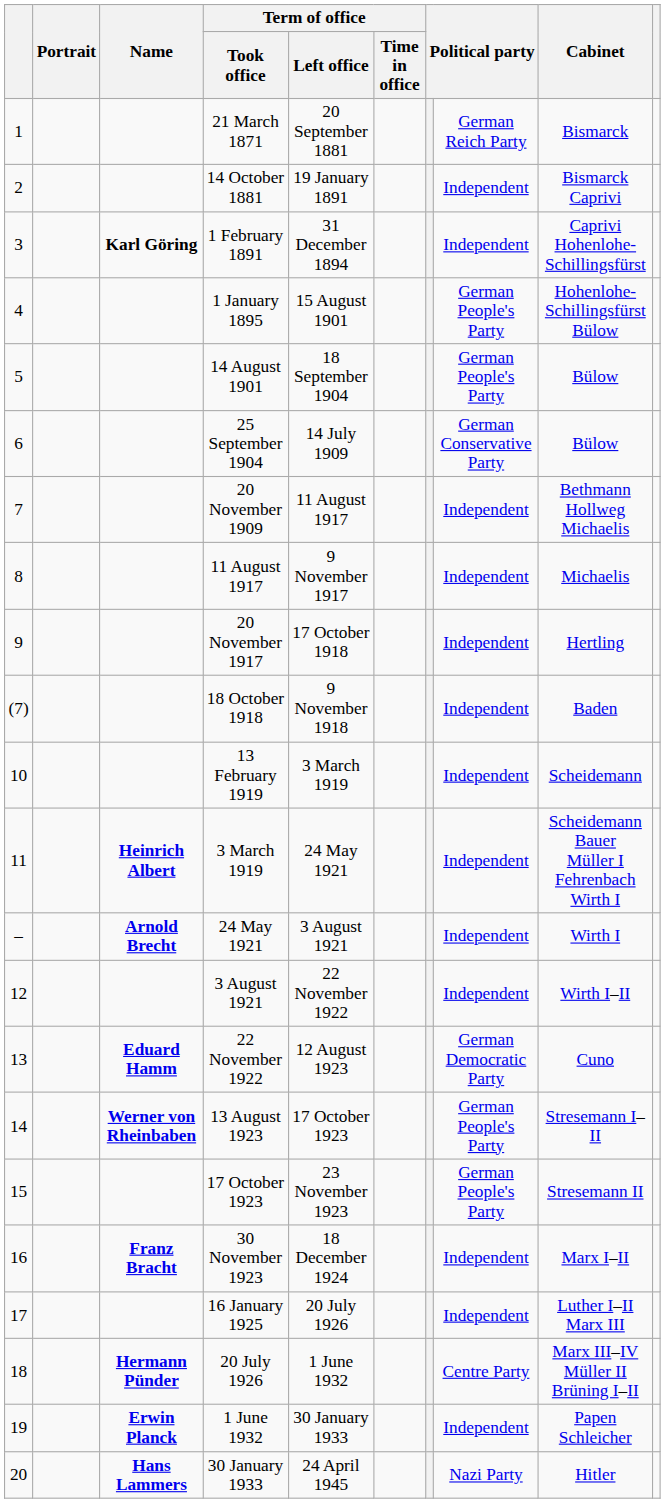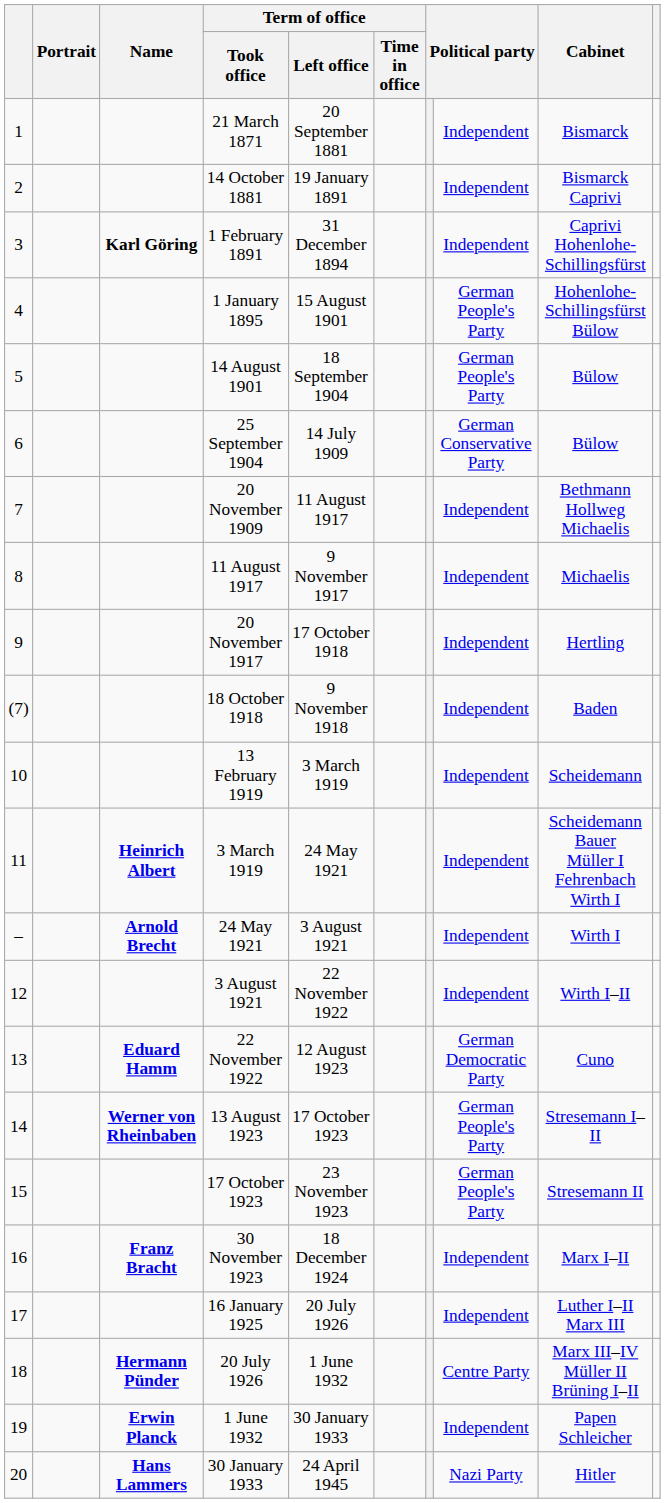(486, 131) German Reich Party -> (486, 131) Independent
